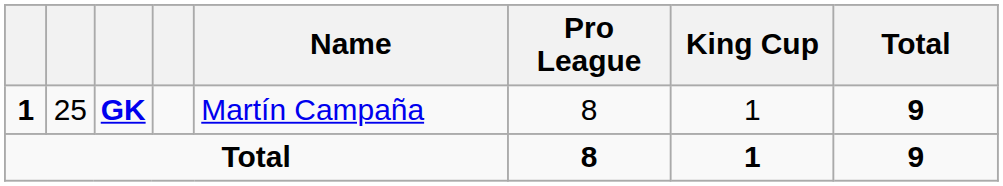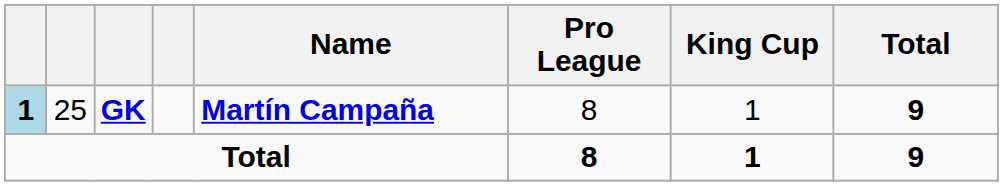(26, 109) no background -> (26, 109) lightblue background
(313, 109) normal -> (318, 109) bold
